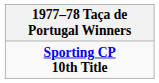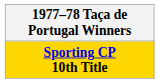(80, 59) no background -> (80, 59) gold background
